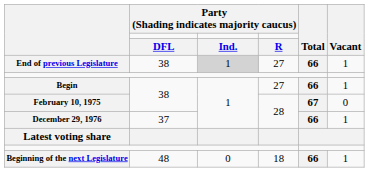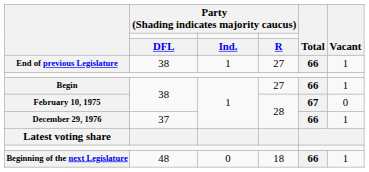(228, 64) lightgrey background -> (228, 64) no background
